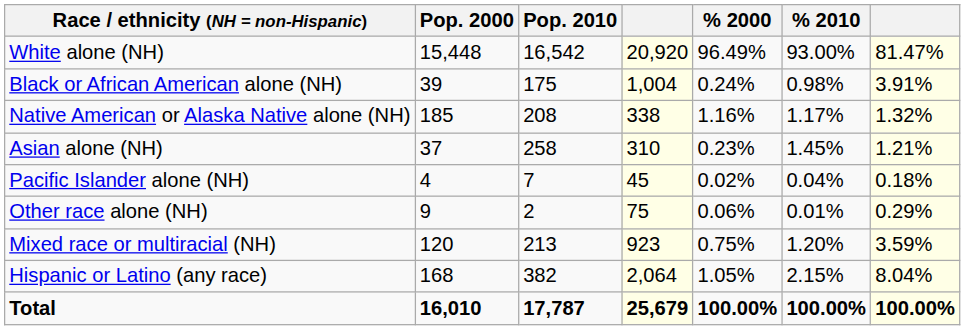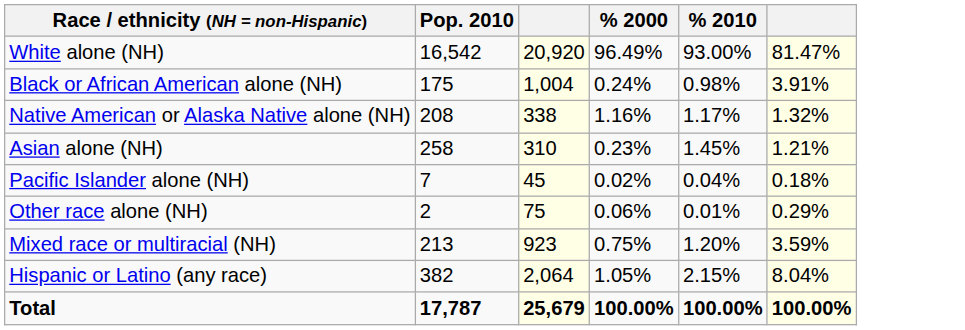- column: (467, 20)
